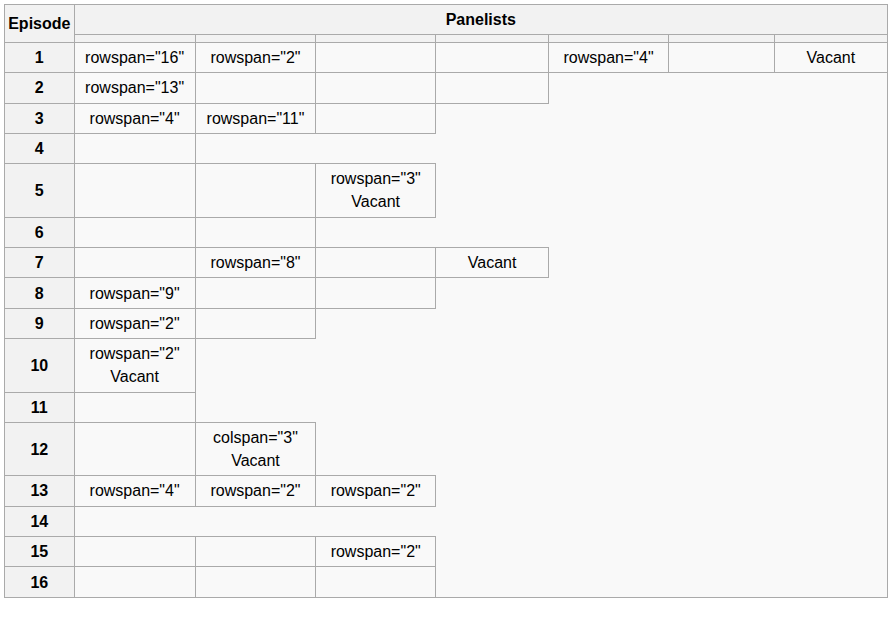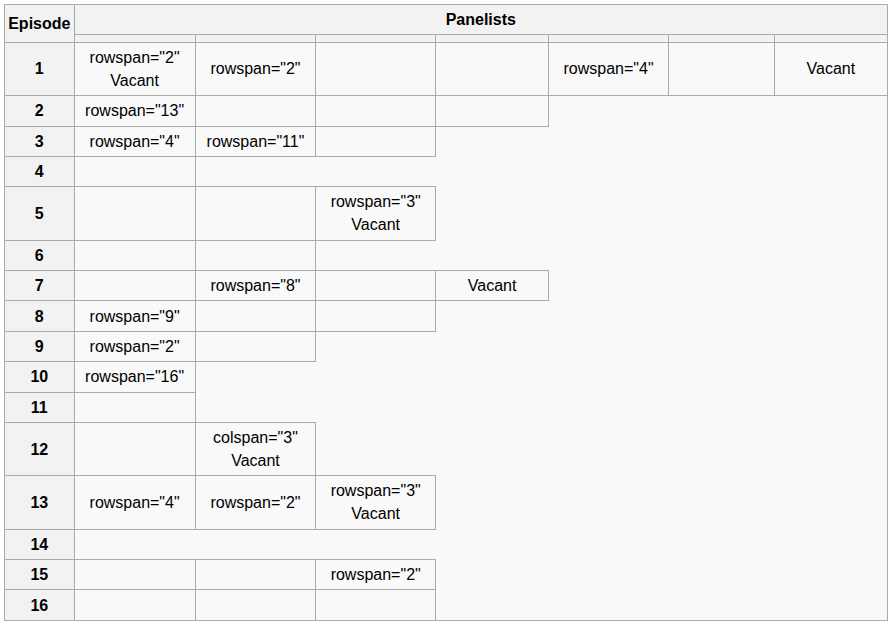(135, 57) rowspan="16" -> (135, 69) rowspan="2" Vacant
(135, 365) rowspan="2" Vacant -> (135, 377) rowspan="16"
(376, 491) rowspan="2" -> (376, 502) rowspan="3" Vacant
